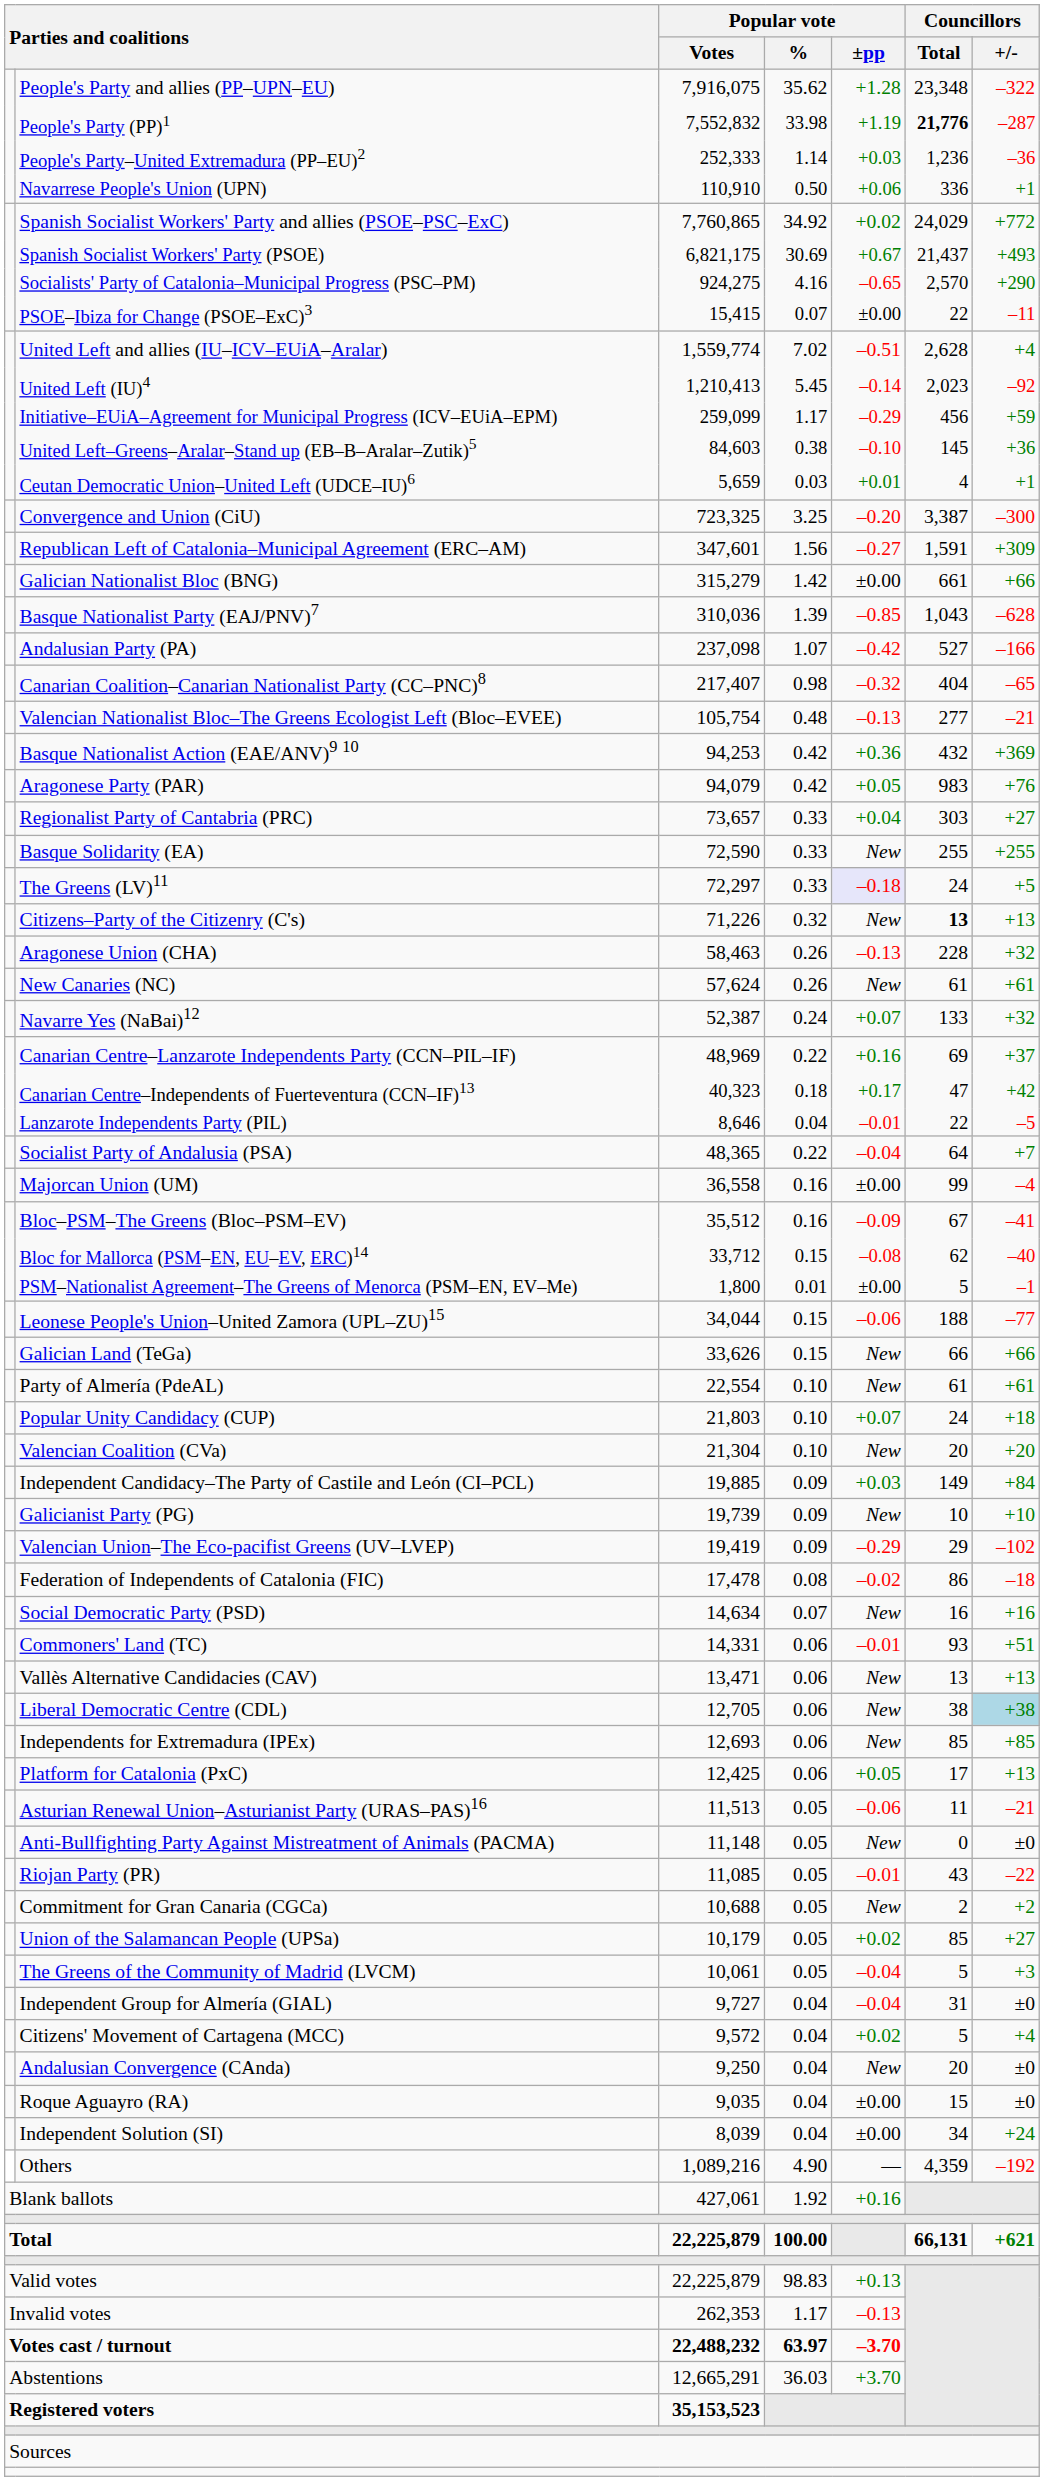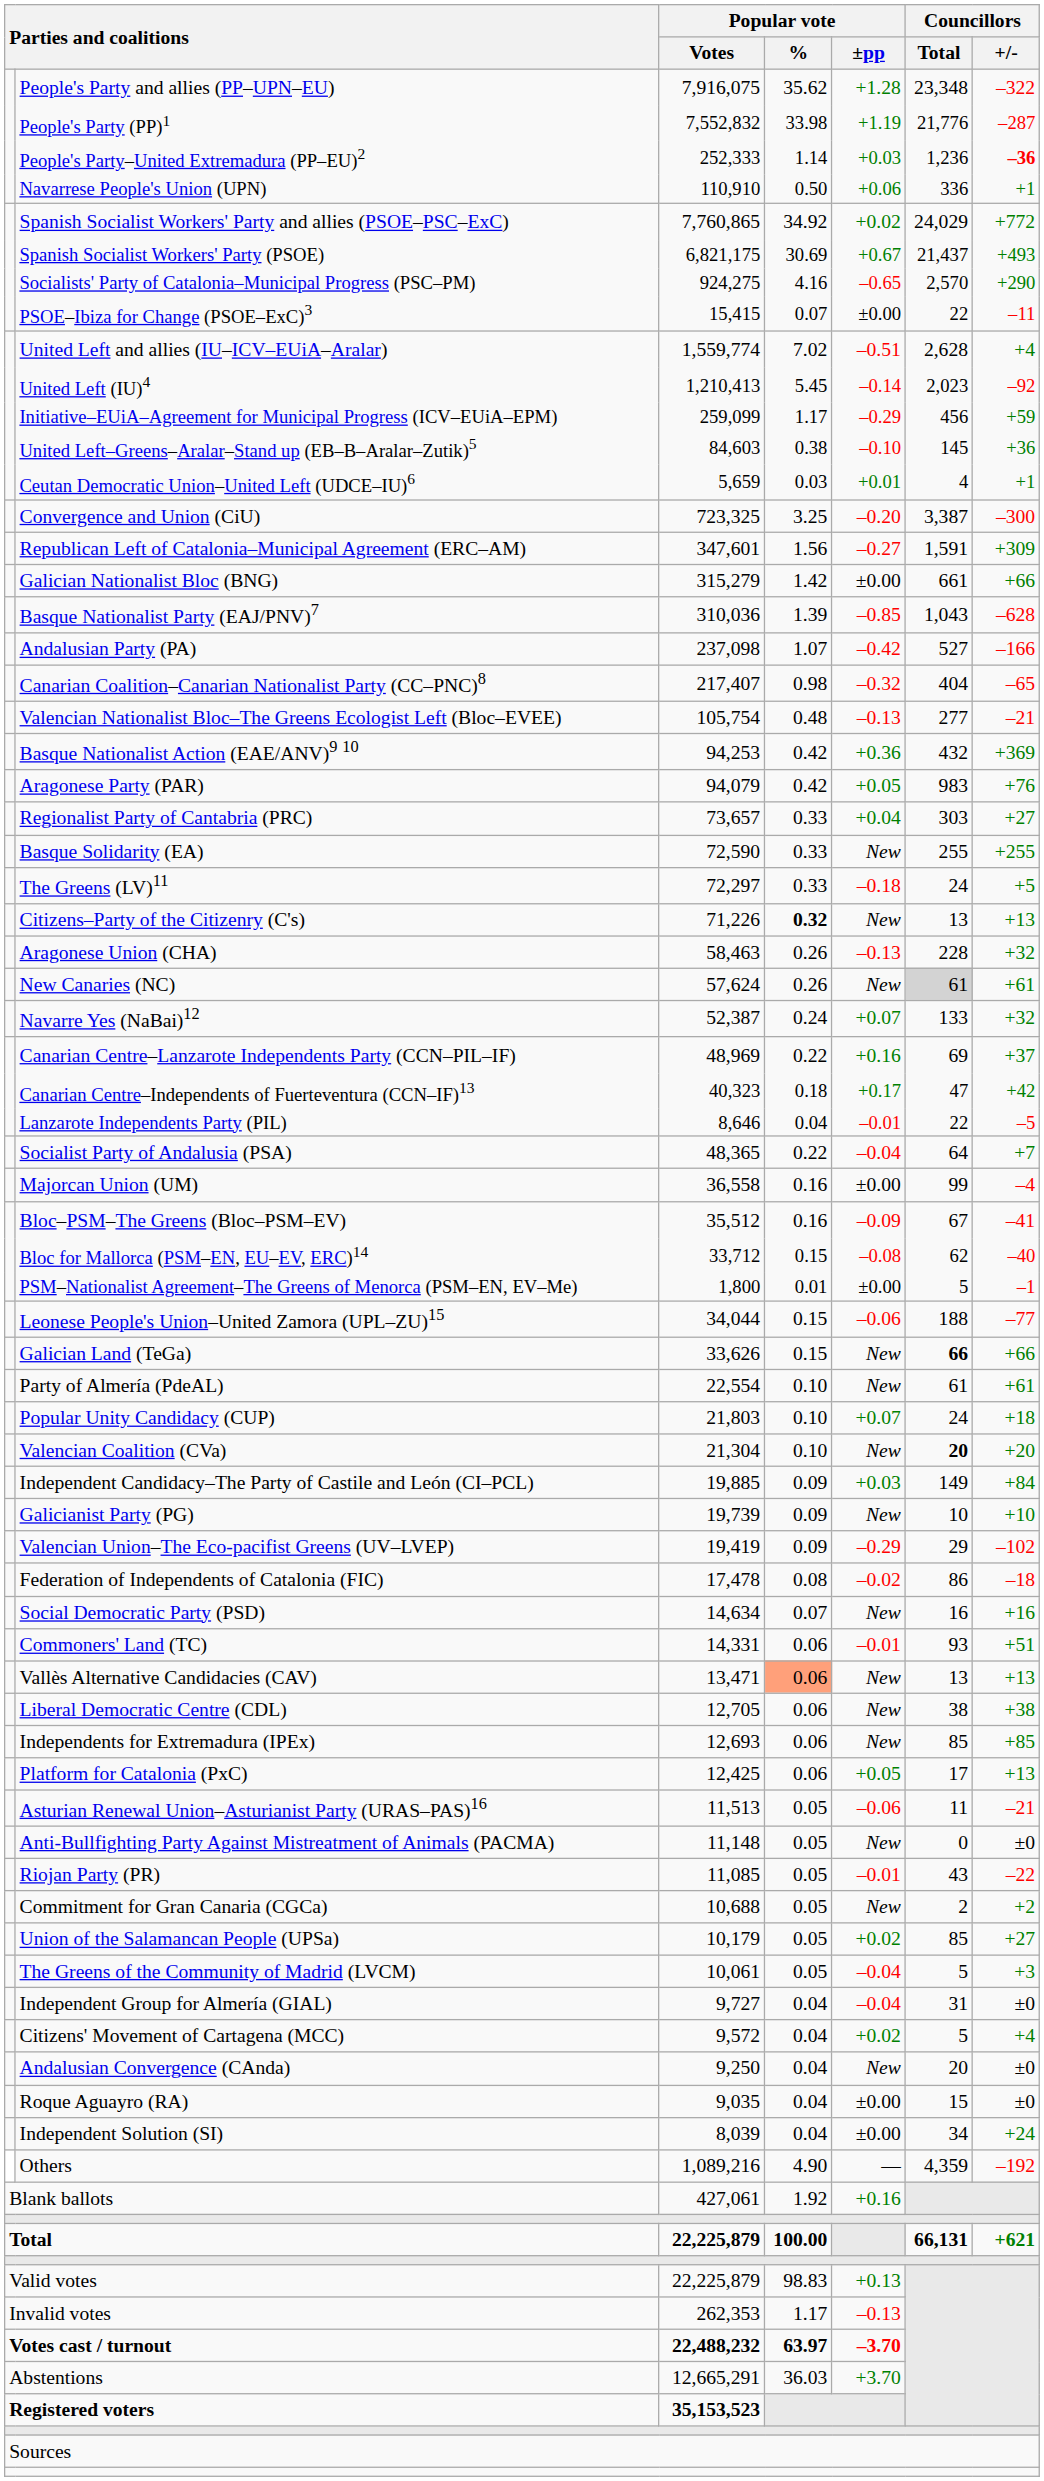(943, 123) bold -> (943, 123) normal
(1021, 158) normal -> (1021, 158) bold
(879, 885) lavender background -> (879, 885) no background
(810, 919) normal -> (810, 919) bold
(958, 919) bold -> (958, 919) normal
(958, 984) no background -> (958, 984) lightgrey background
(958, 1353) normal -> (958, 1353) bold
(958, 1450) normal -> (958, 1450) bold
(810, 1676) no background -> (810, 1676) lightsalmon background
(1020, 1709) lightblue background -> (1020, 1709) no background
